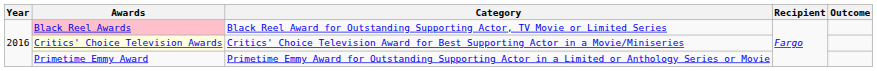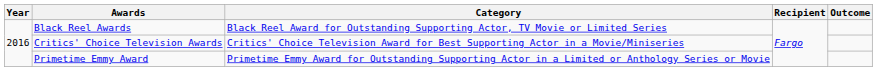(83, 28) pink background -> (83, 28) no background
(128, 43) lightyellow background -> (128, 43) no background
